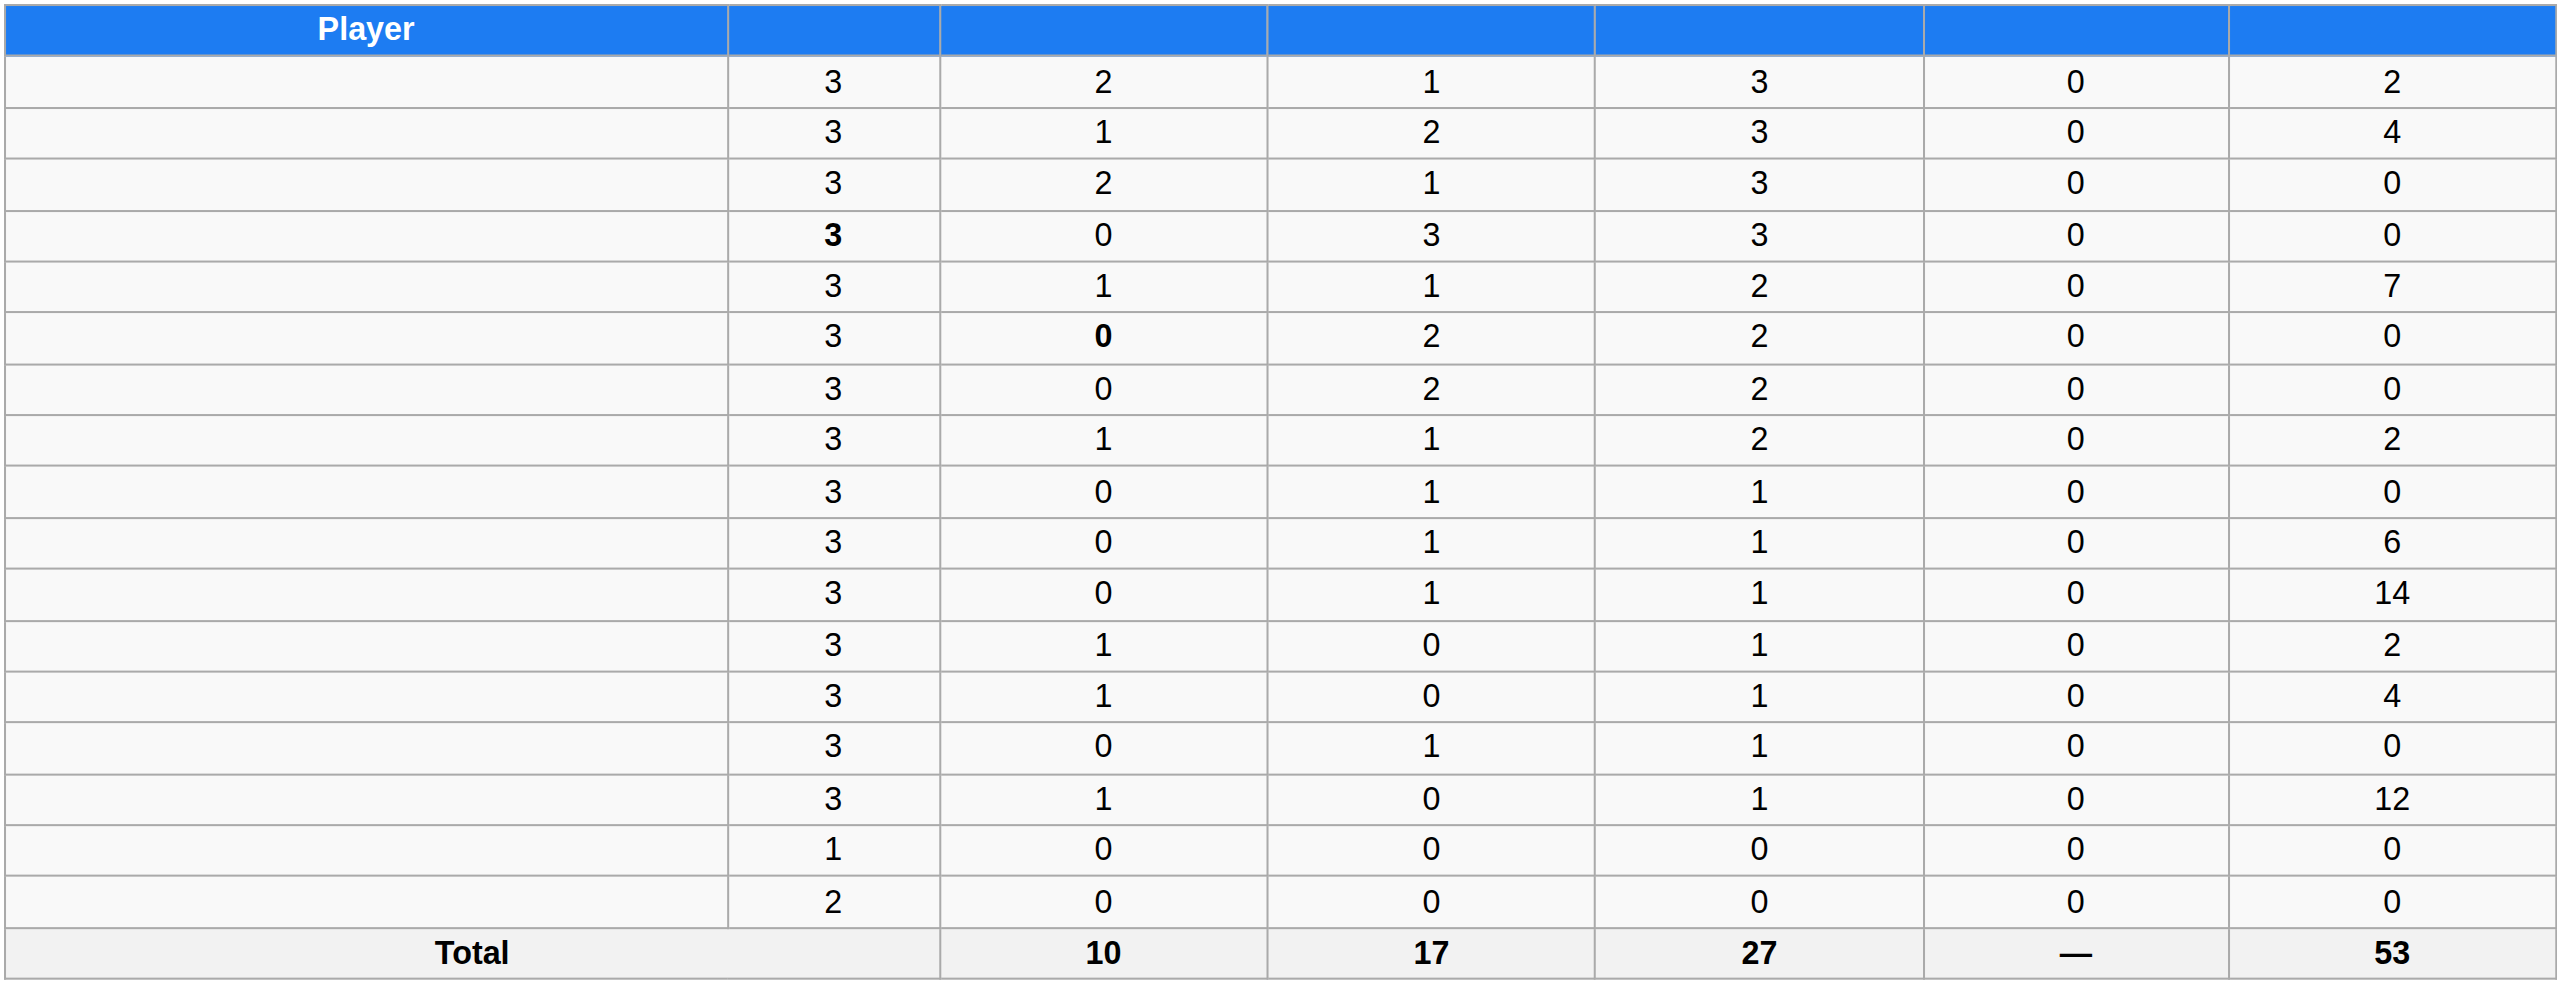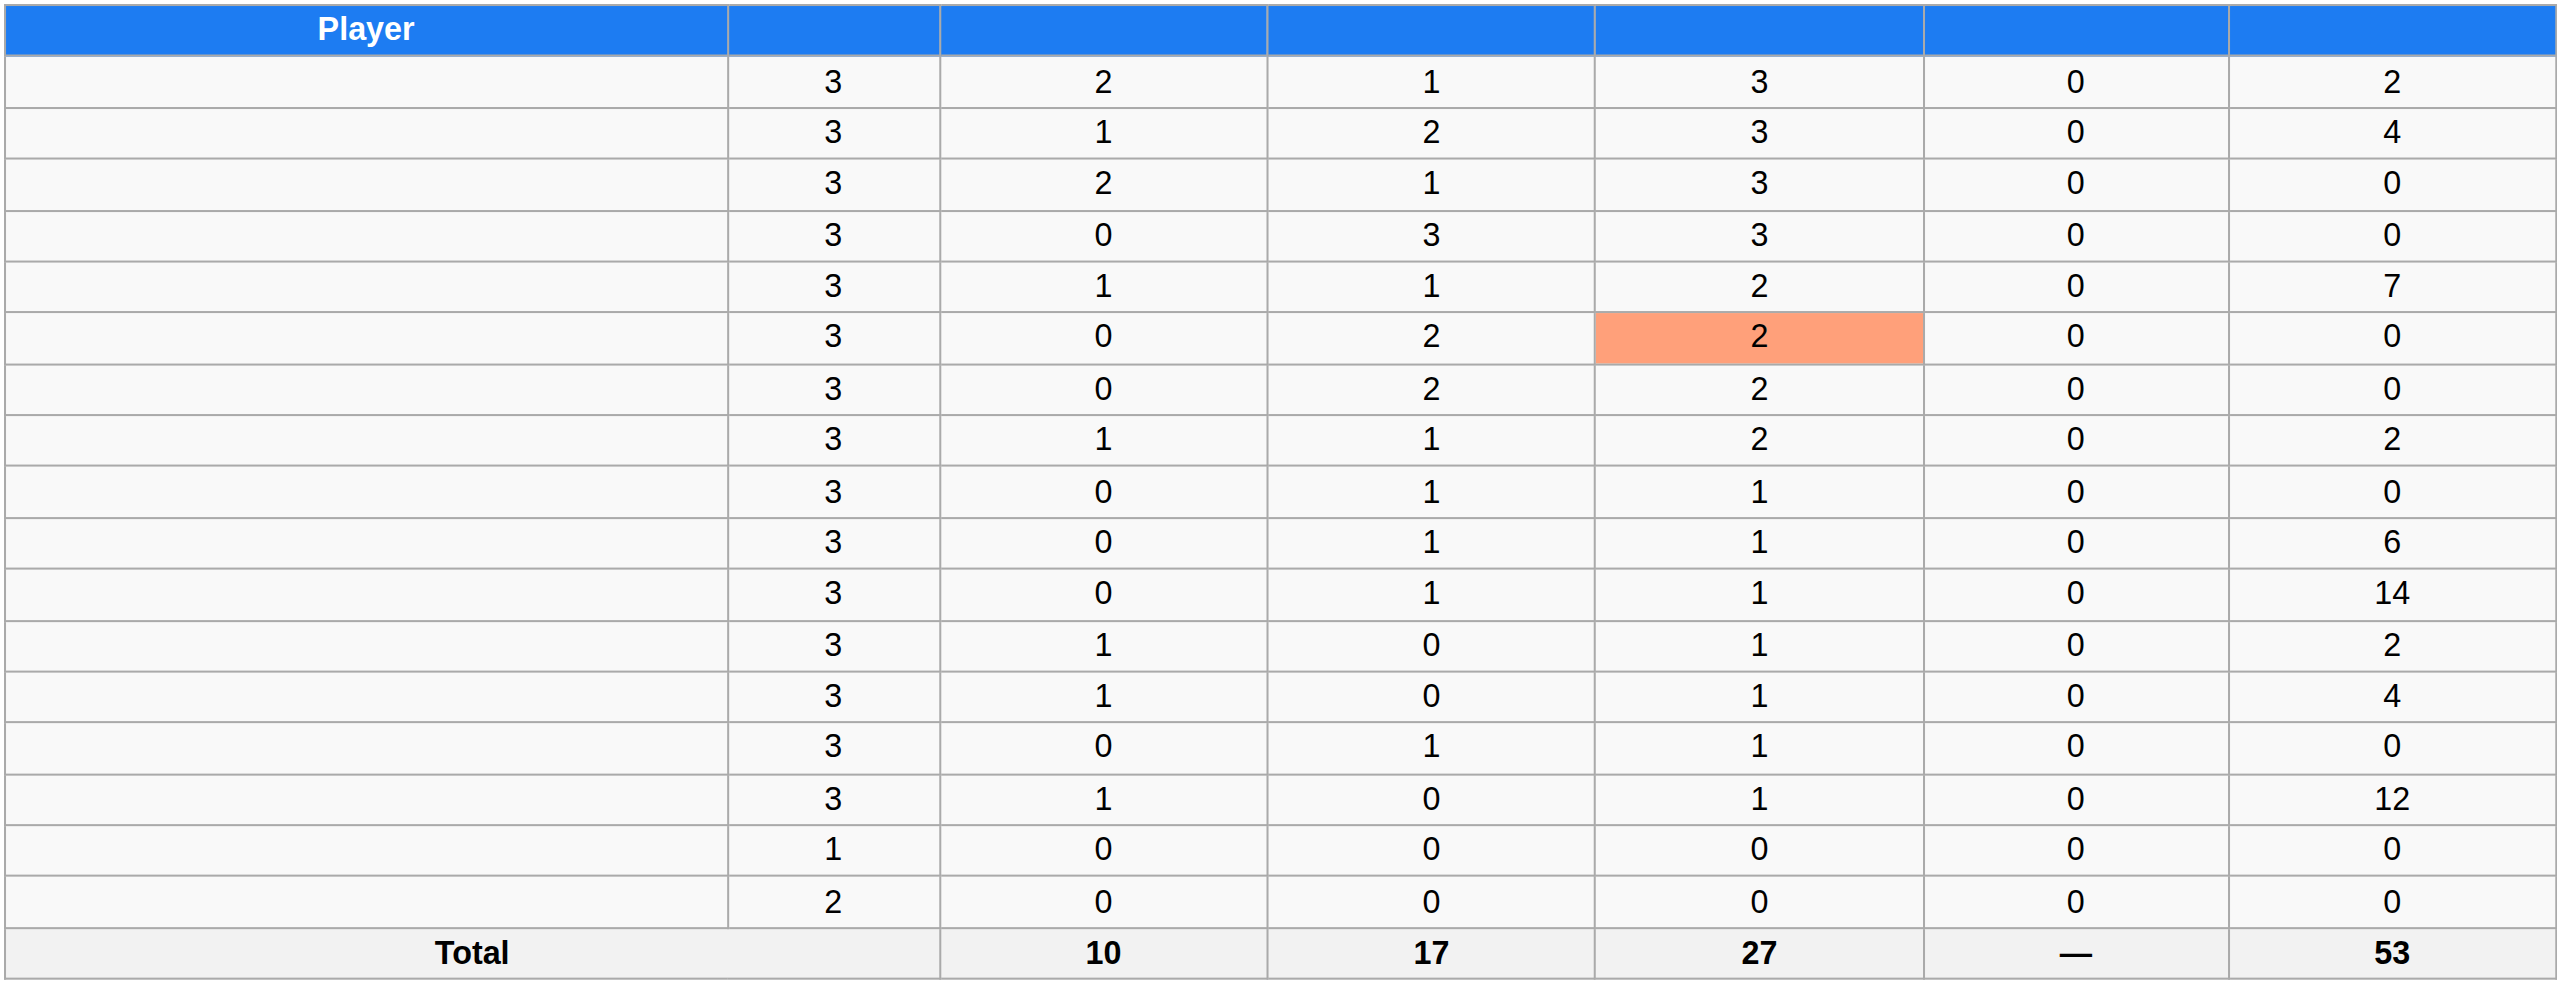(833, 235) bold -> (833, 235) normal
(1103, 337) bold -> (1103, 337) normal
(1759, 337) no background -> (1759, 337) lightsalmon background
